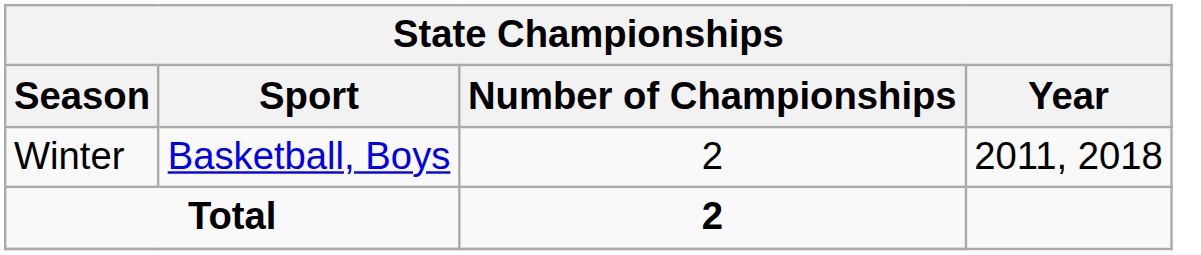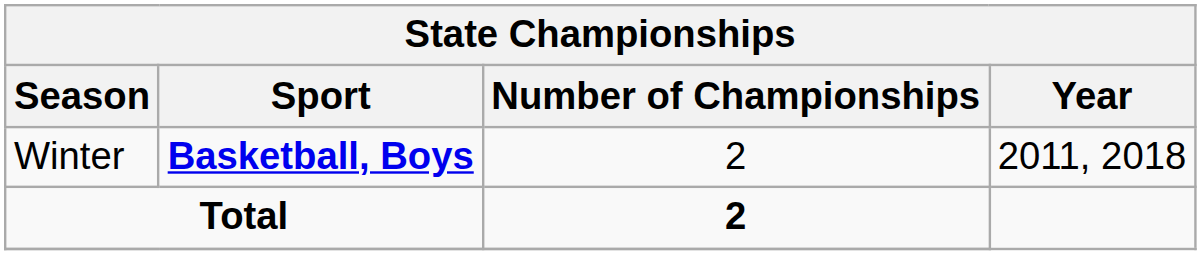(309, 156) normal -> (321, 156) bold
